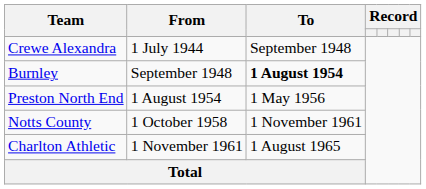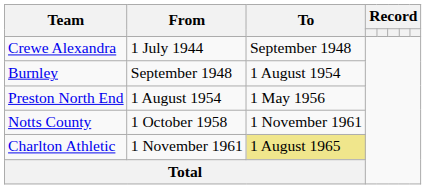(297, 73) bold -> (295, 73) normal
(295, 147) no background -> (295, 147) khaki background
